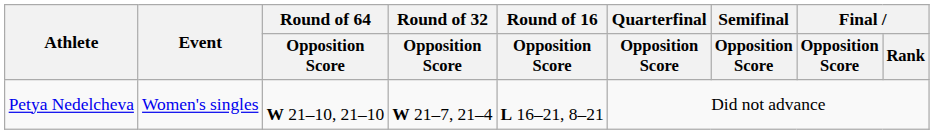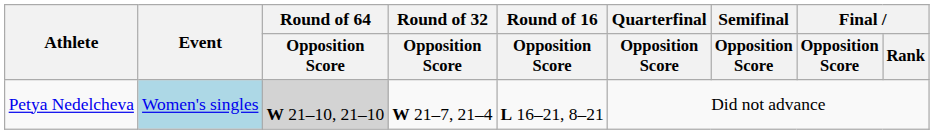(200, 104) no background -> (200, 104) lightblue background
(325, 115) no background -> (325, 115) lightgrey background
